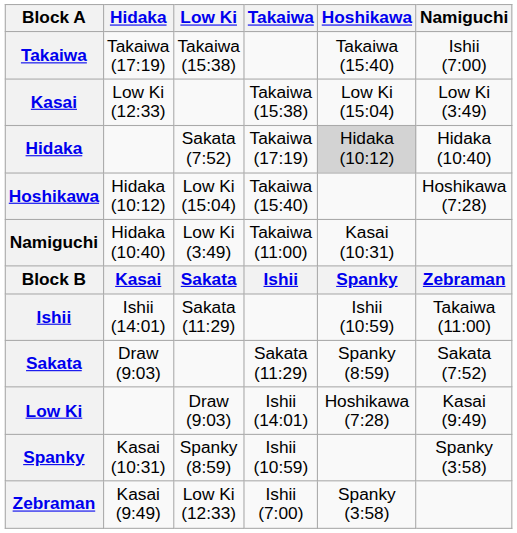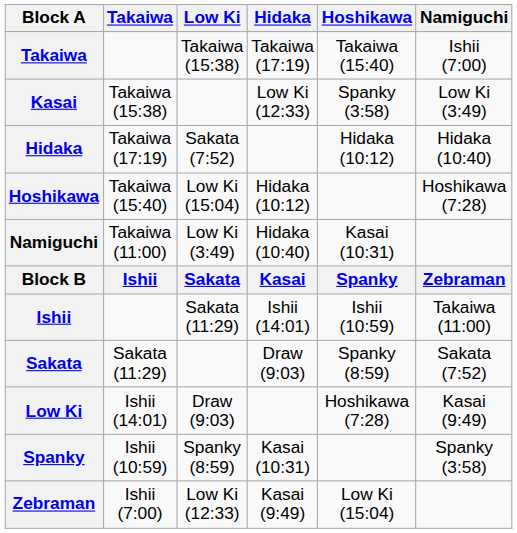columns swapped: (281, 18) <-> (138, 18)
(367, 102) Low Ki (15:04) -> (367, 102) Spanky (3:58)
(367, 149) lightgrey background -> (367, 149) no background
(367, 504) Spanky (3:58) -> (367, 504) Low Ki (15:04)
